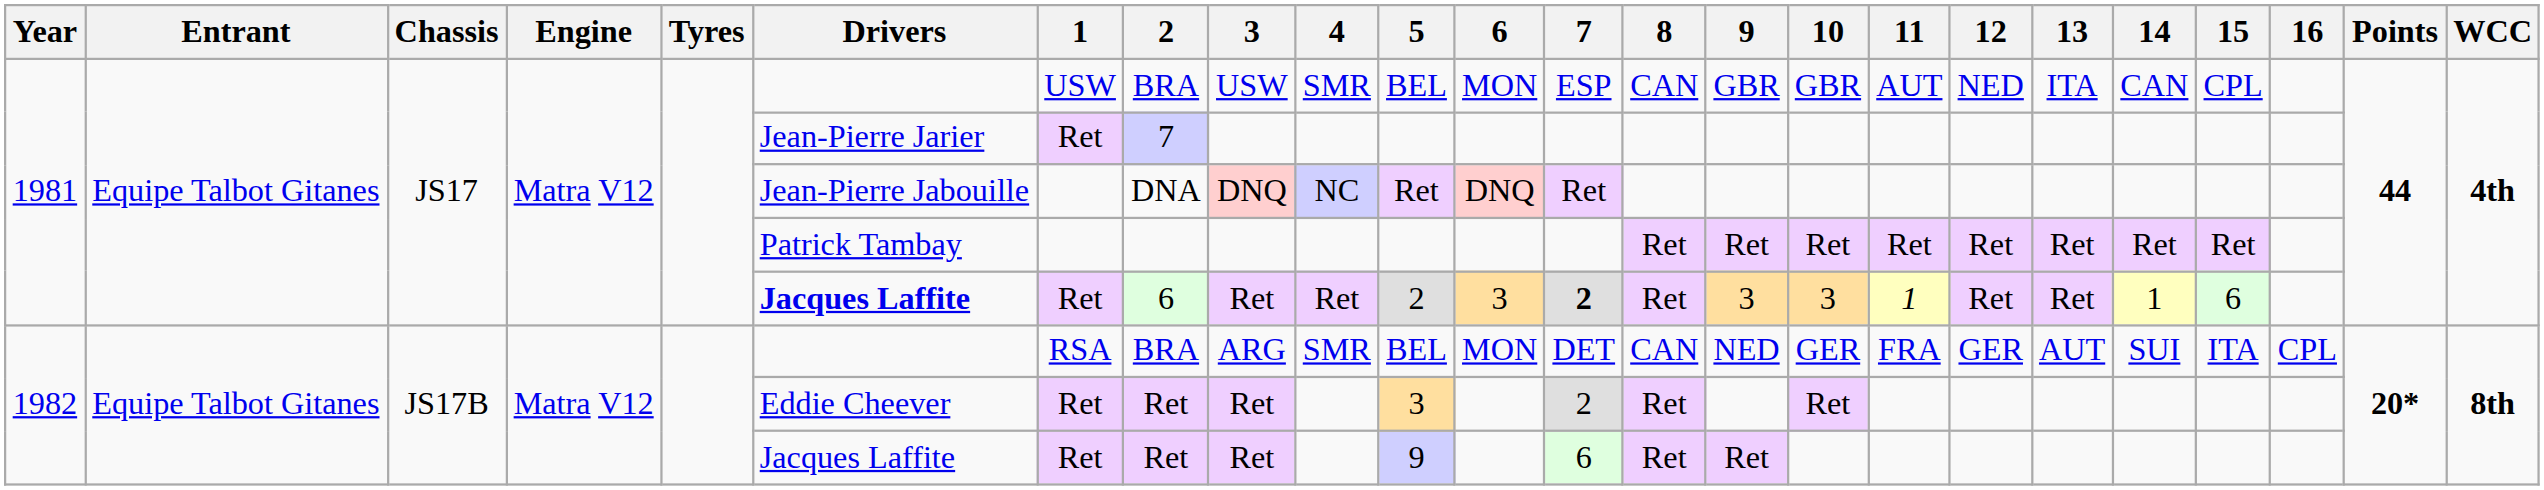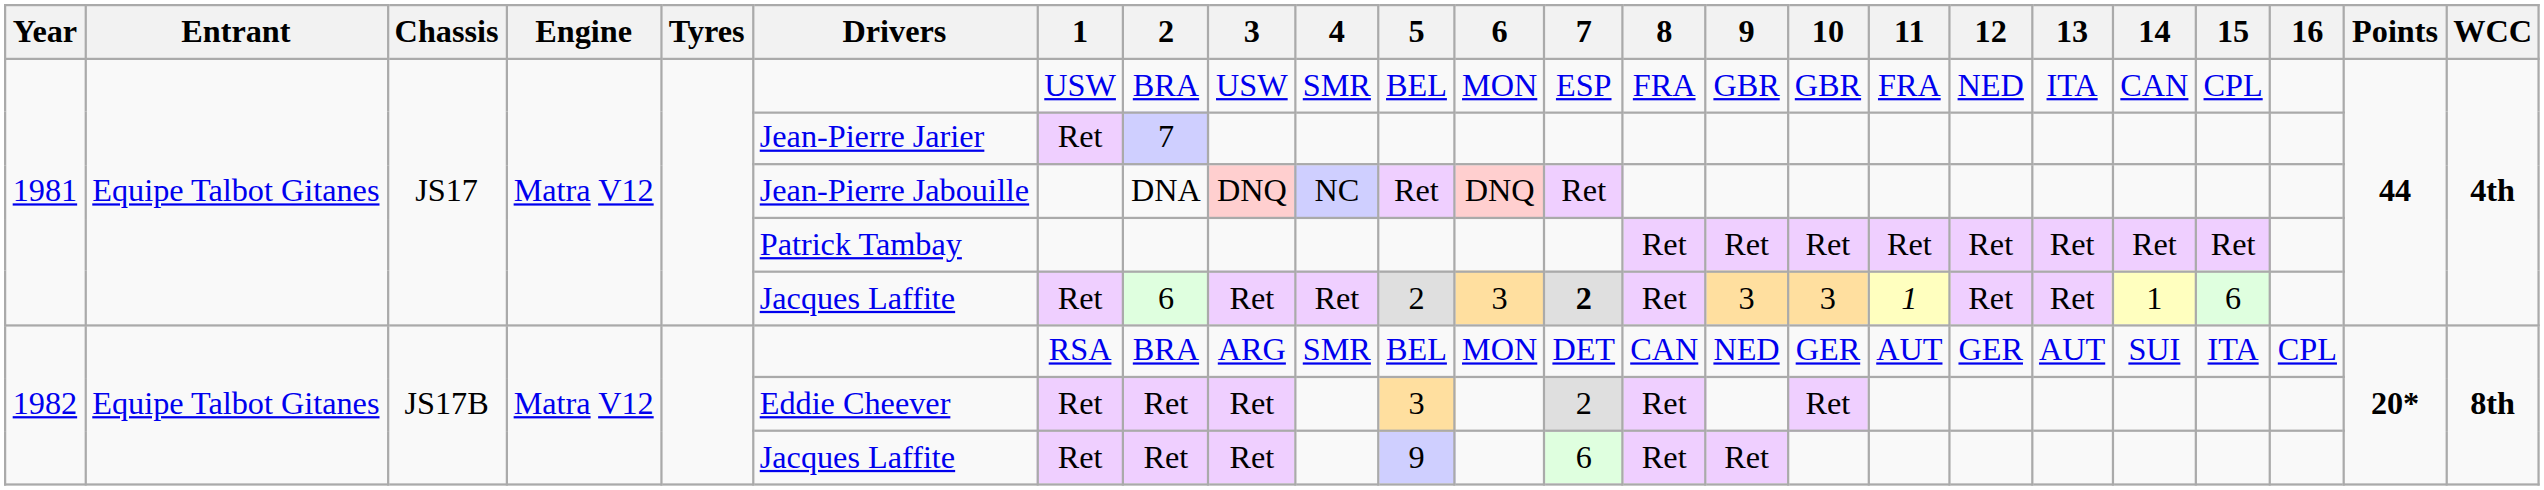(1664, 84) CAN -> (1664, 84) FRA
(1909, 84) AUT -> (1909, 84) FRA
(865, 297) bold -> (857, 297) normal
(1909, 350) FRA -> (1909, 350) AUT
